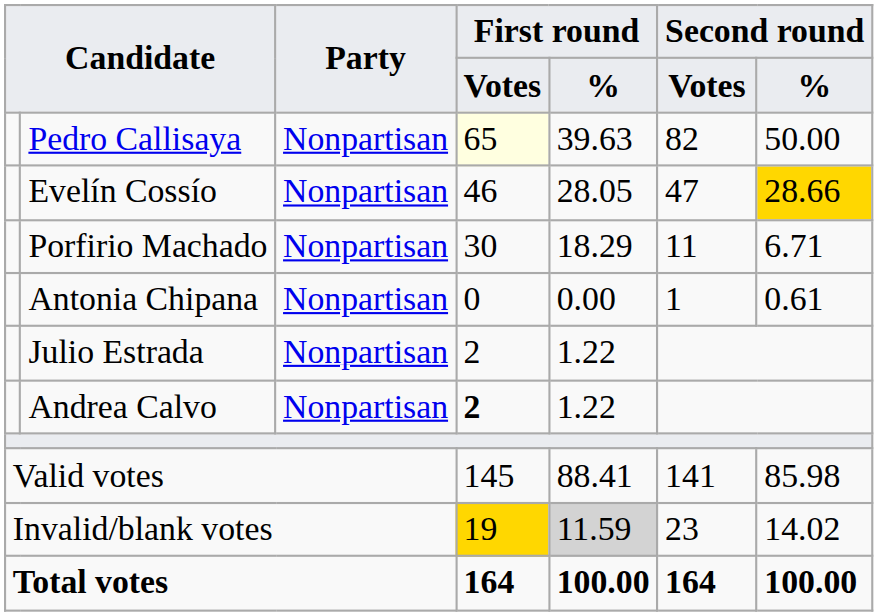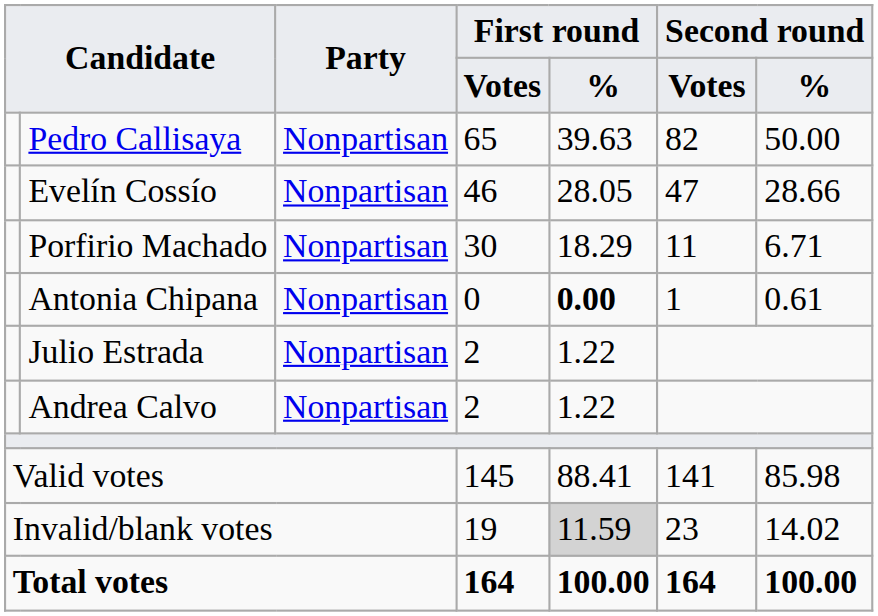(480, 138) lightyellow background -> (480, 138) no background
(802, 191) gold background -> (802, 191) no background
(586, 298) normal -> (586, 298) bold
(472, 406) bold -> (472, 406) normal
(480, 528) gold background -> (480, 528) no background
